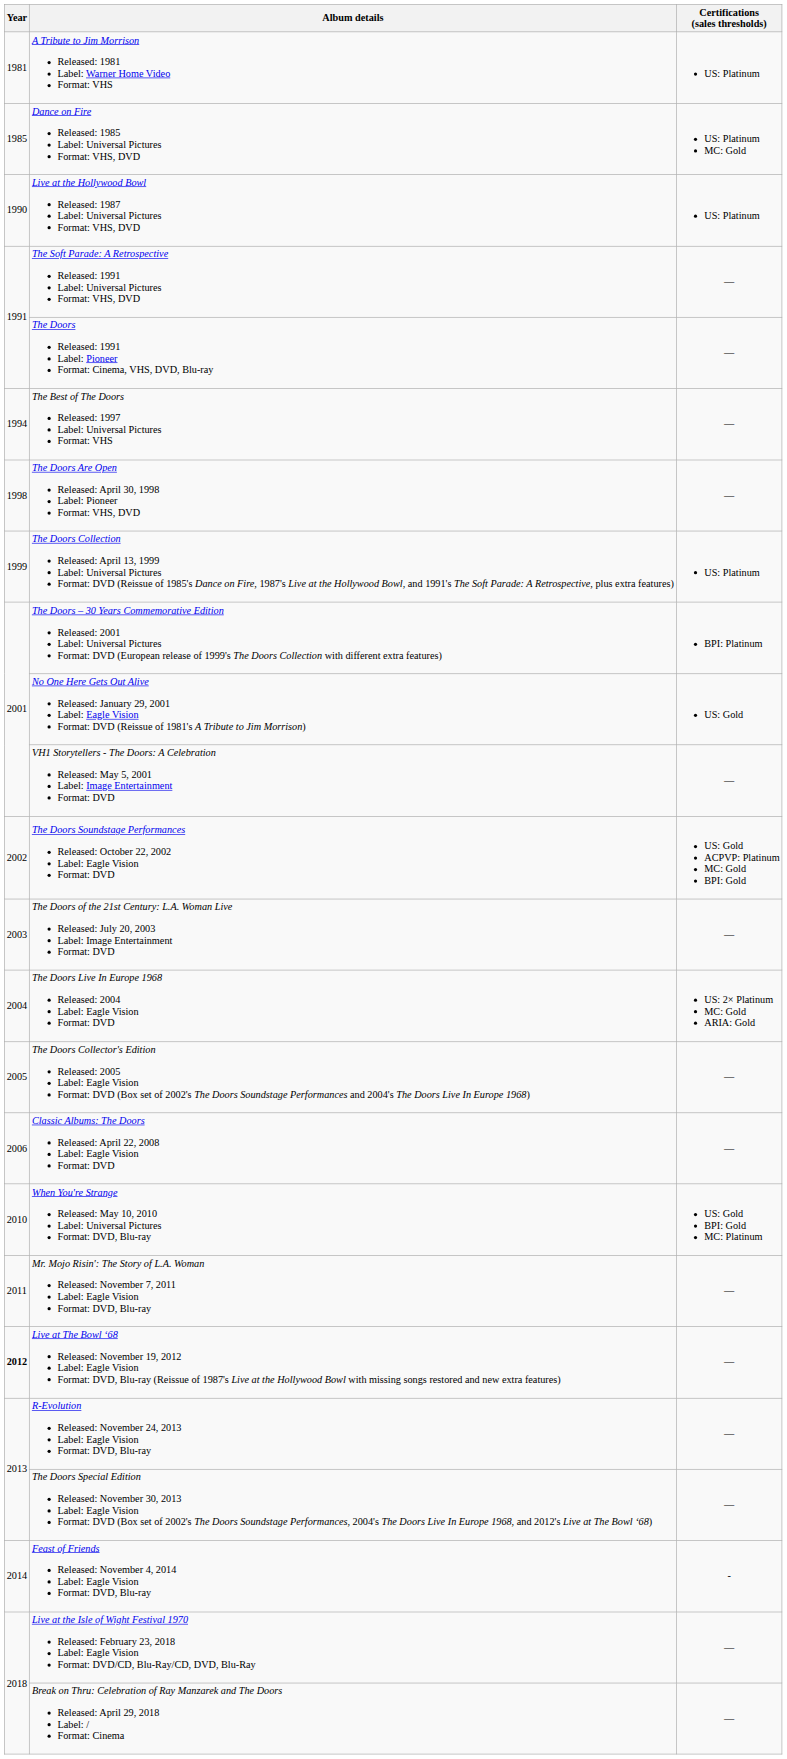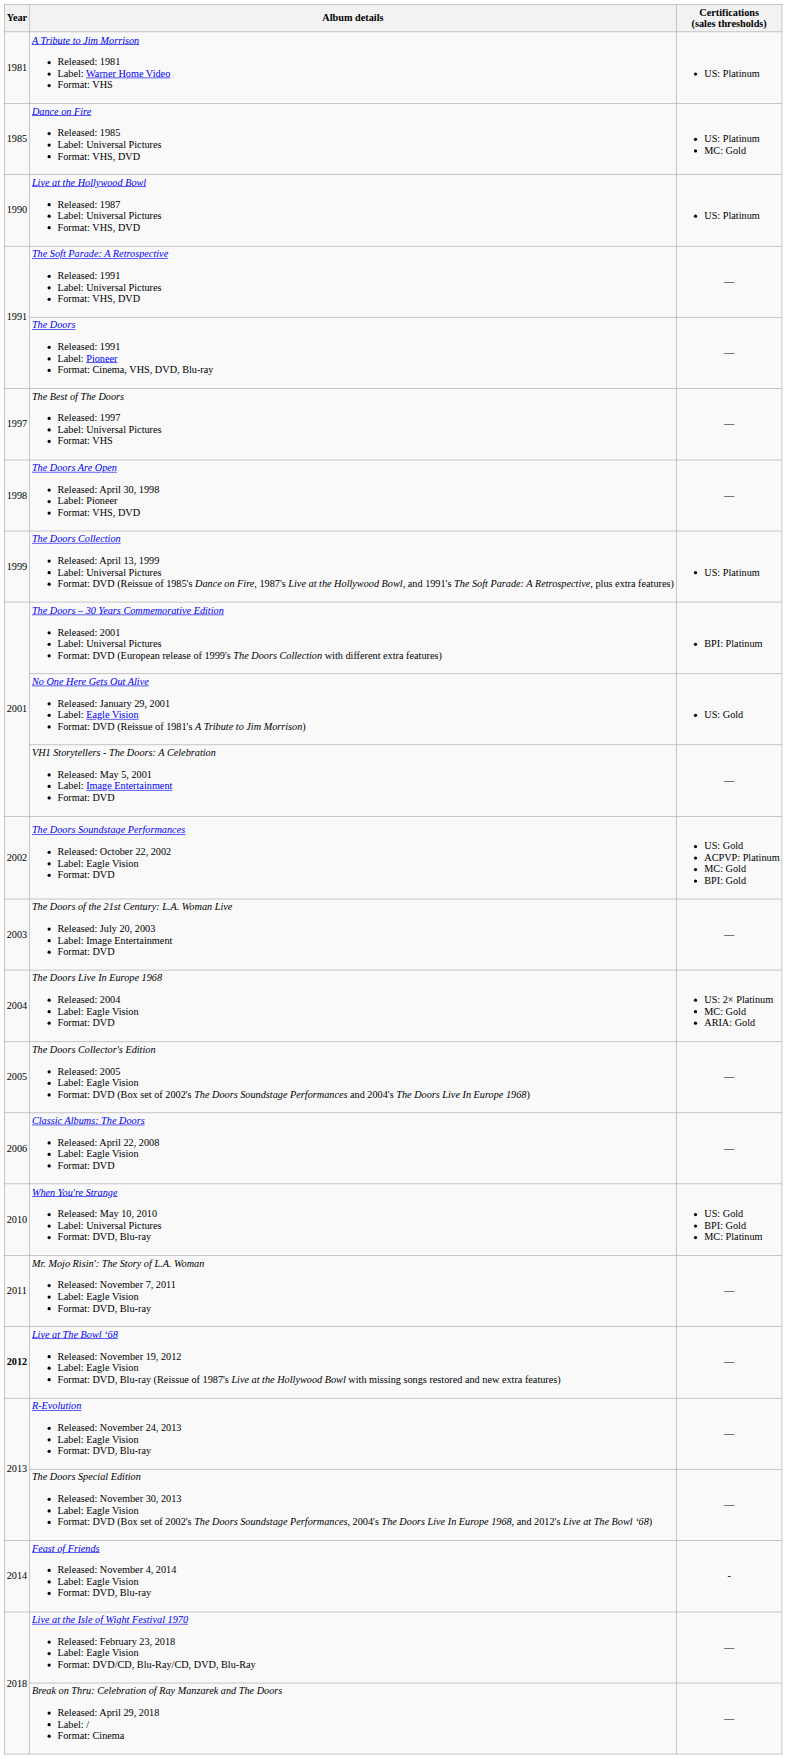(17, 424) 1994 -> (17, 424) 1997
